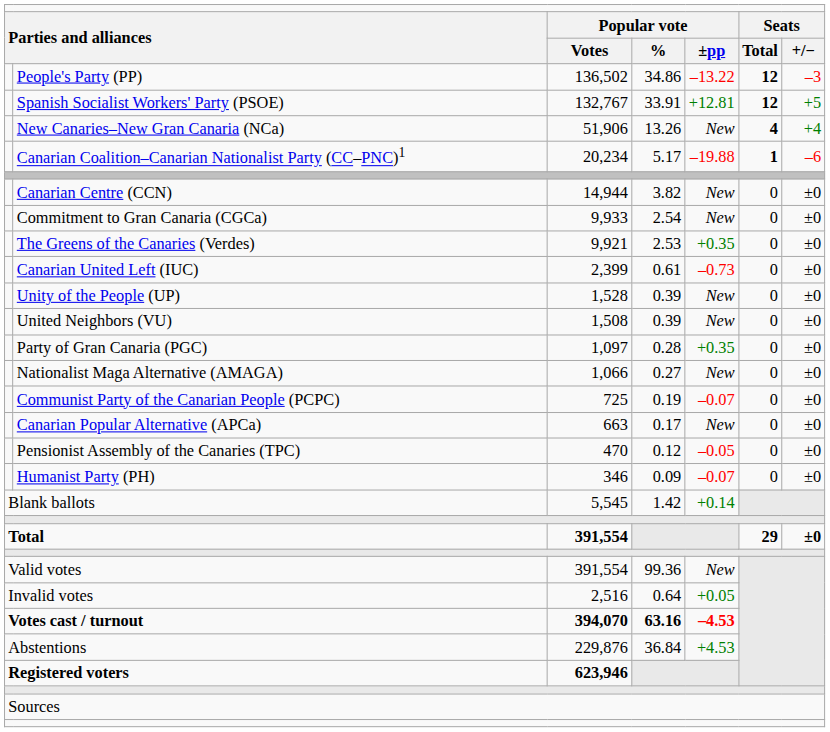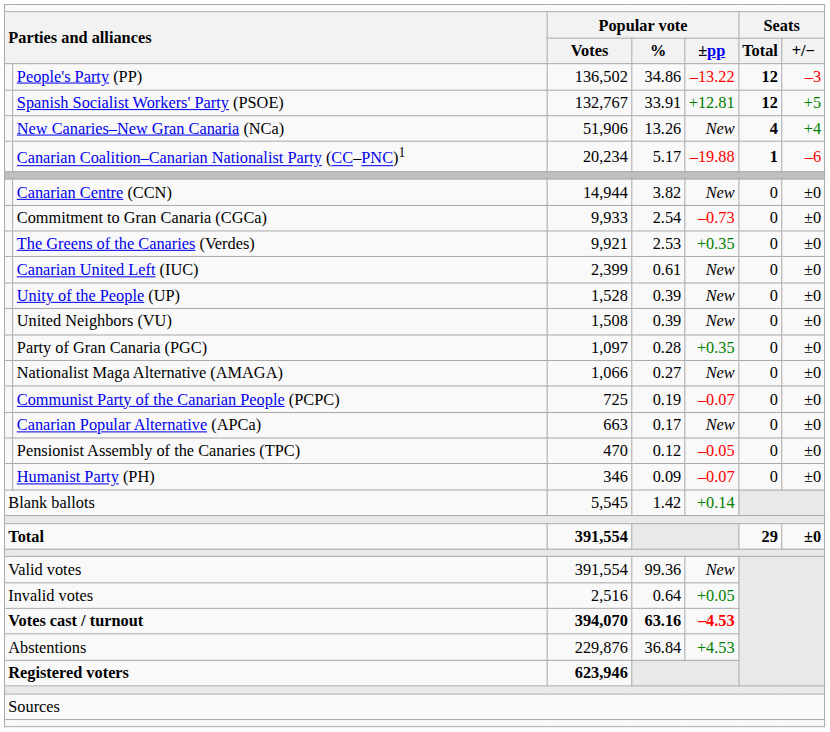(720, 218) New -> (716, 218) –0.73
(716, 269) –0.73 -> (720, 269) New
